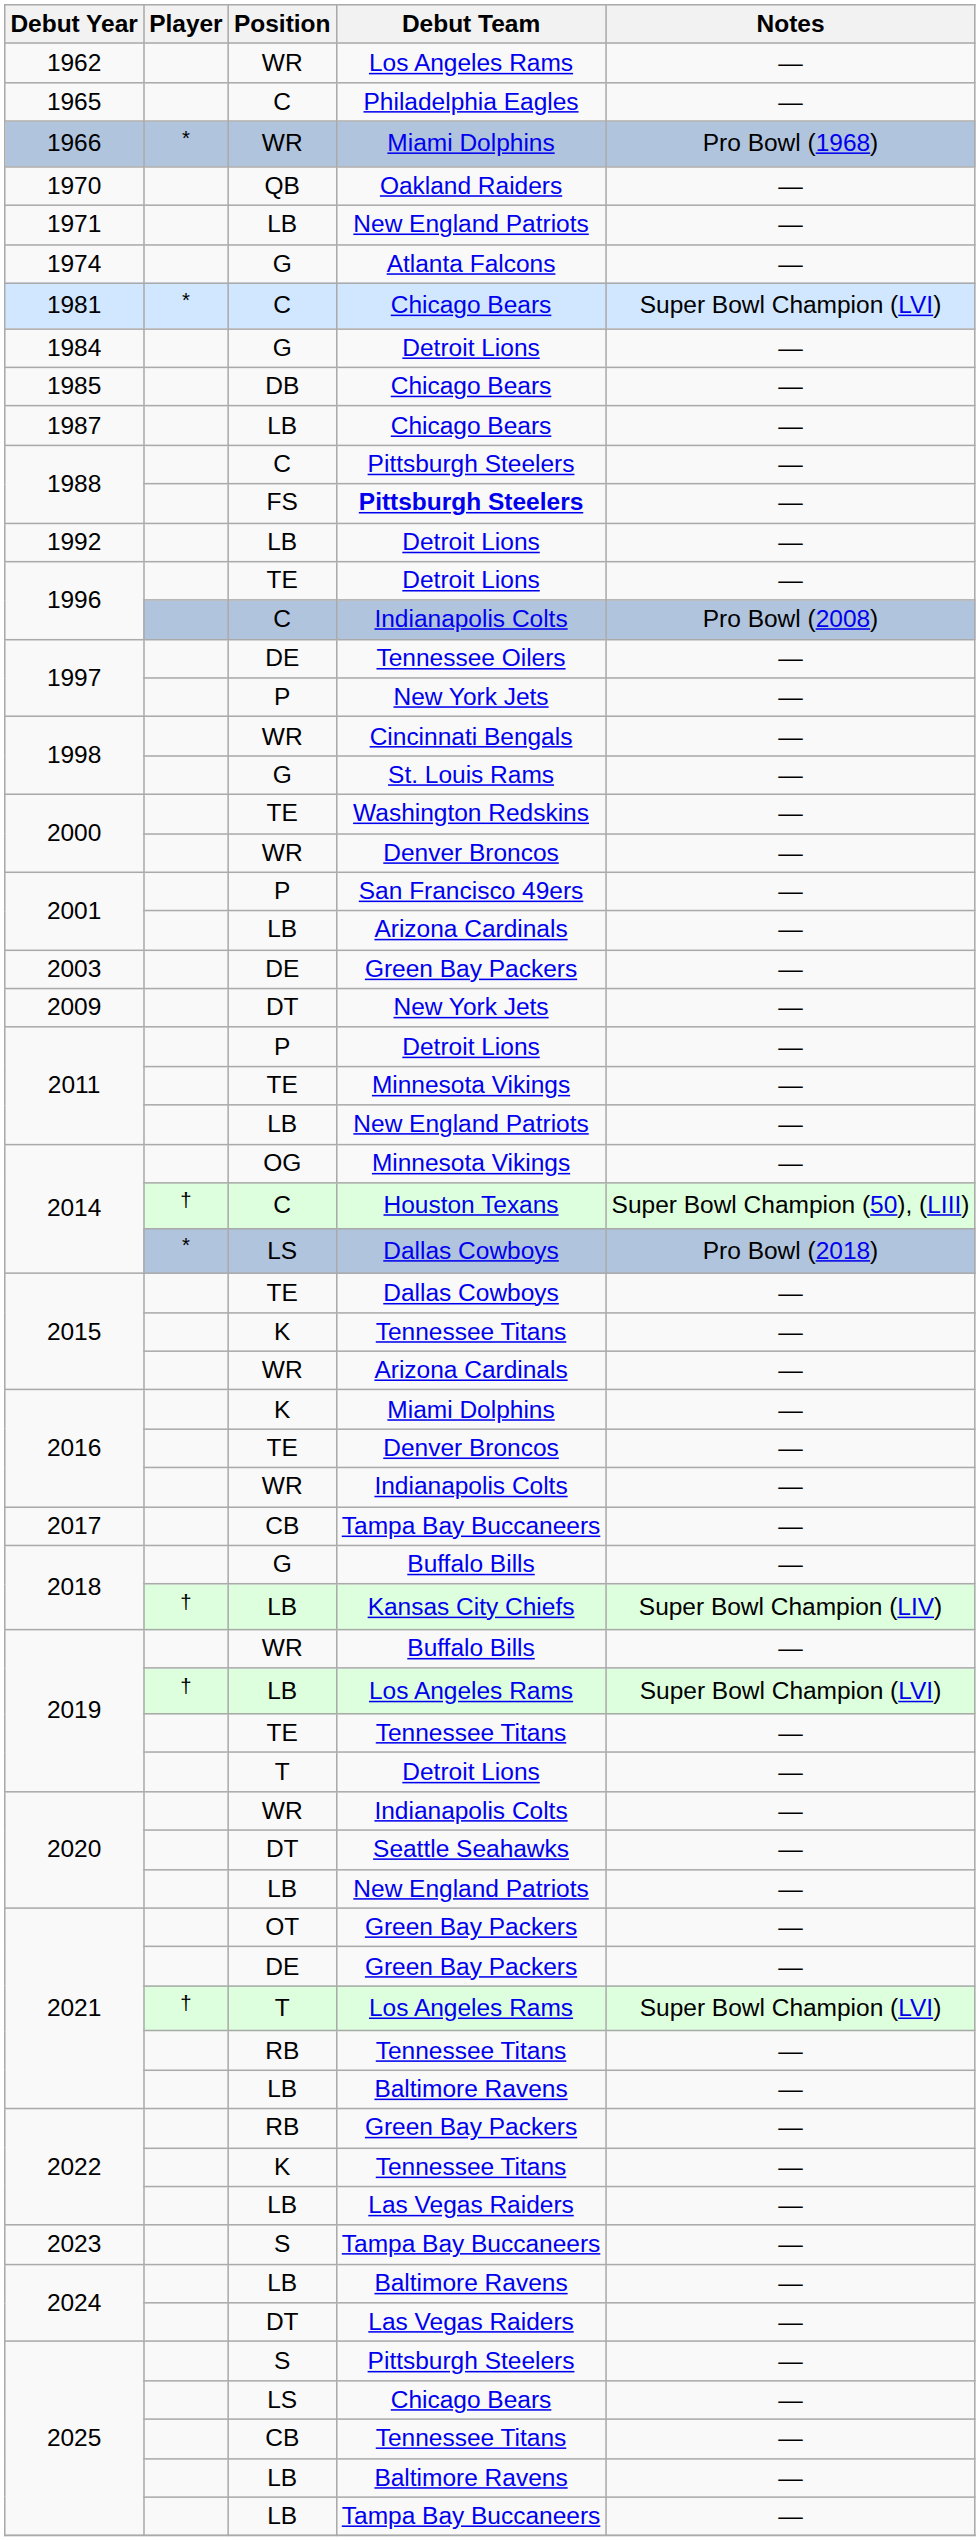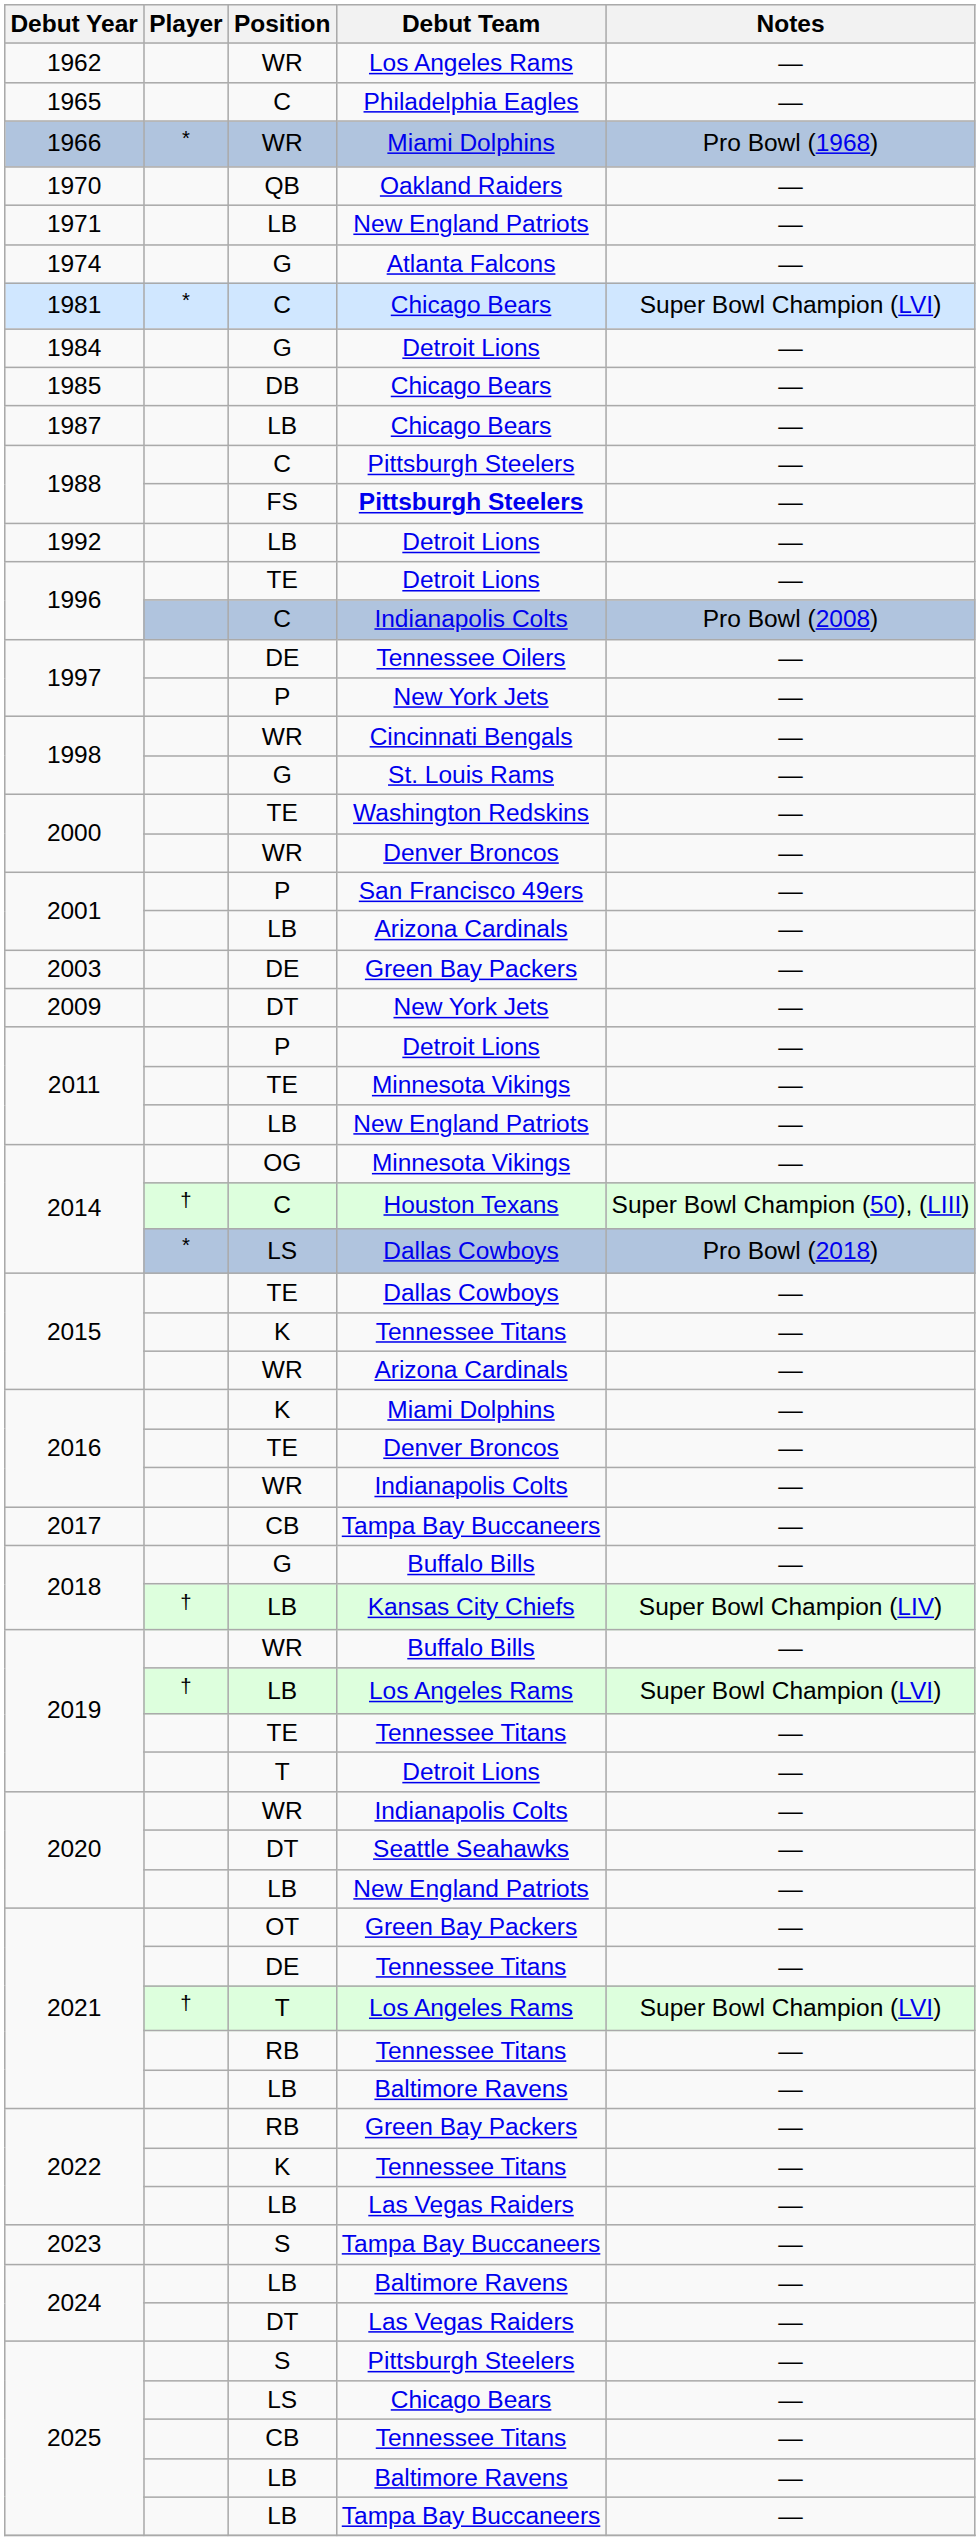(471, 1966) Green Bay Packers -> (471, 1966) Tennessee Titans
